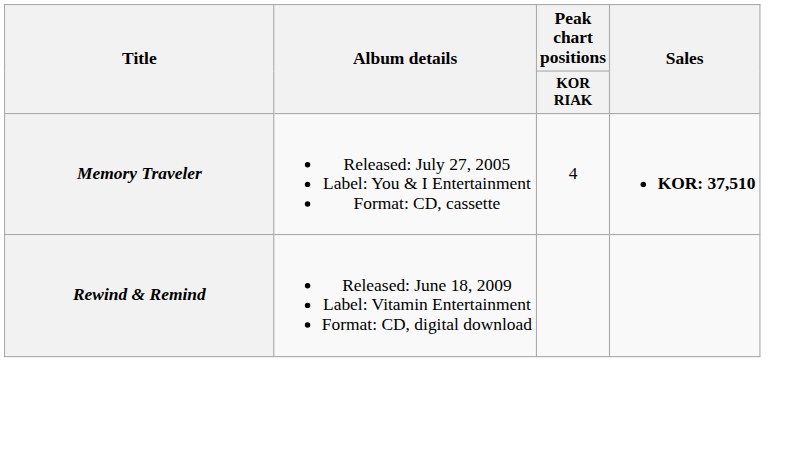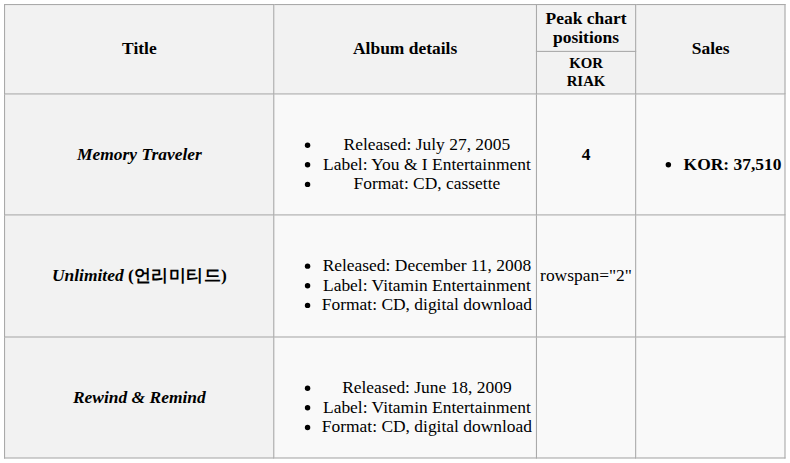(573, 173) normal -> (586, 154) bold
+ row: (139, 275)
